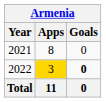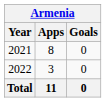(51, 69) gold background -> (51, 69) no background
(84, 69) bold -> (84, 69) normal
